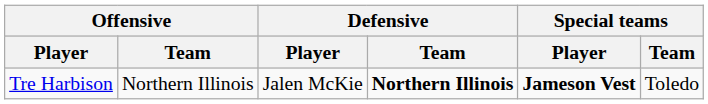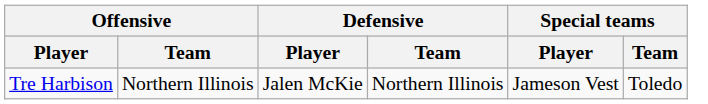(443, 83) bold -> (438, 83) normal
(579, 83) bold -> (566, 83) normal
